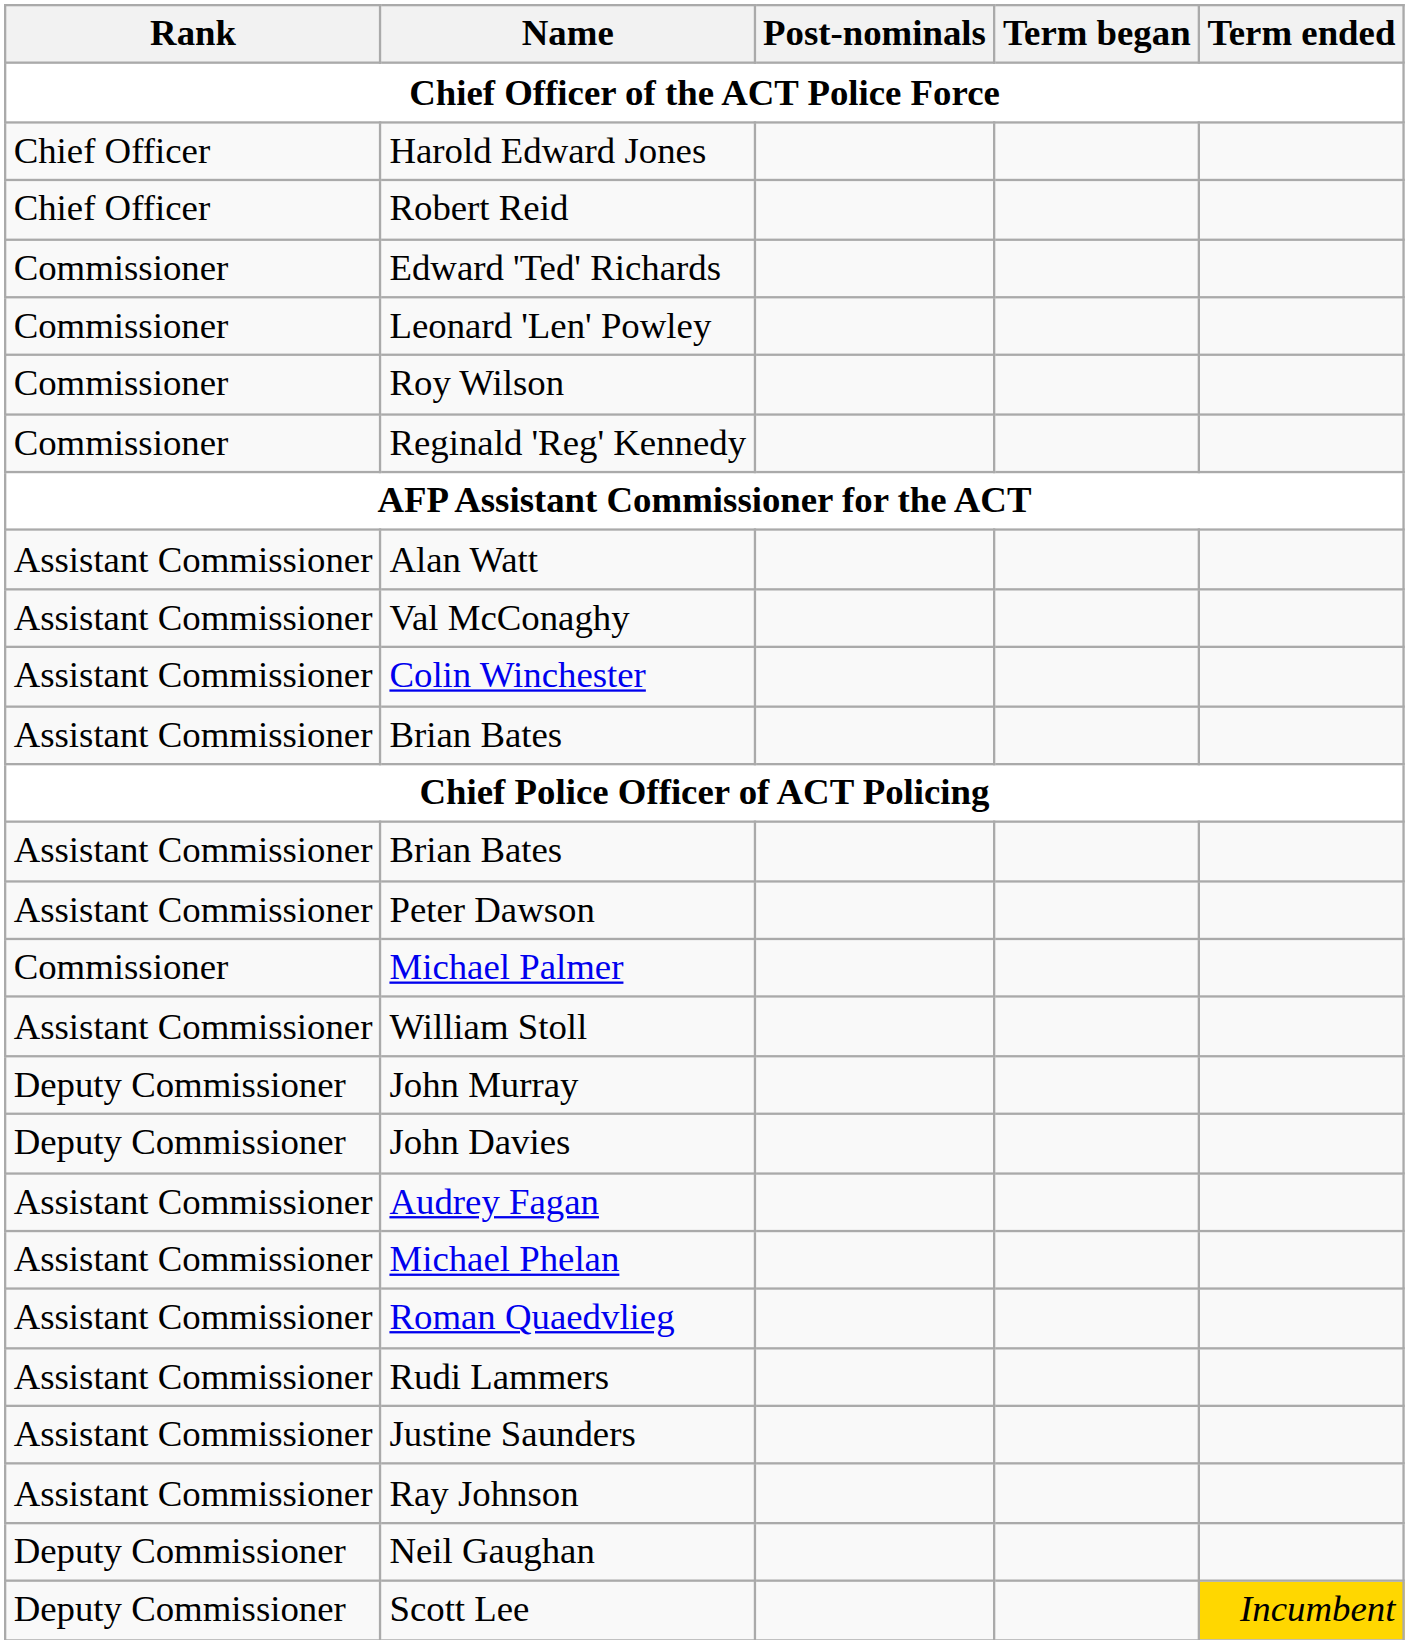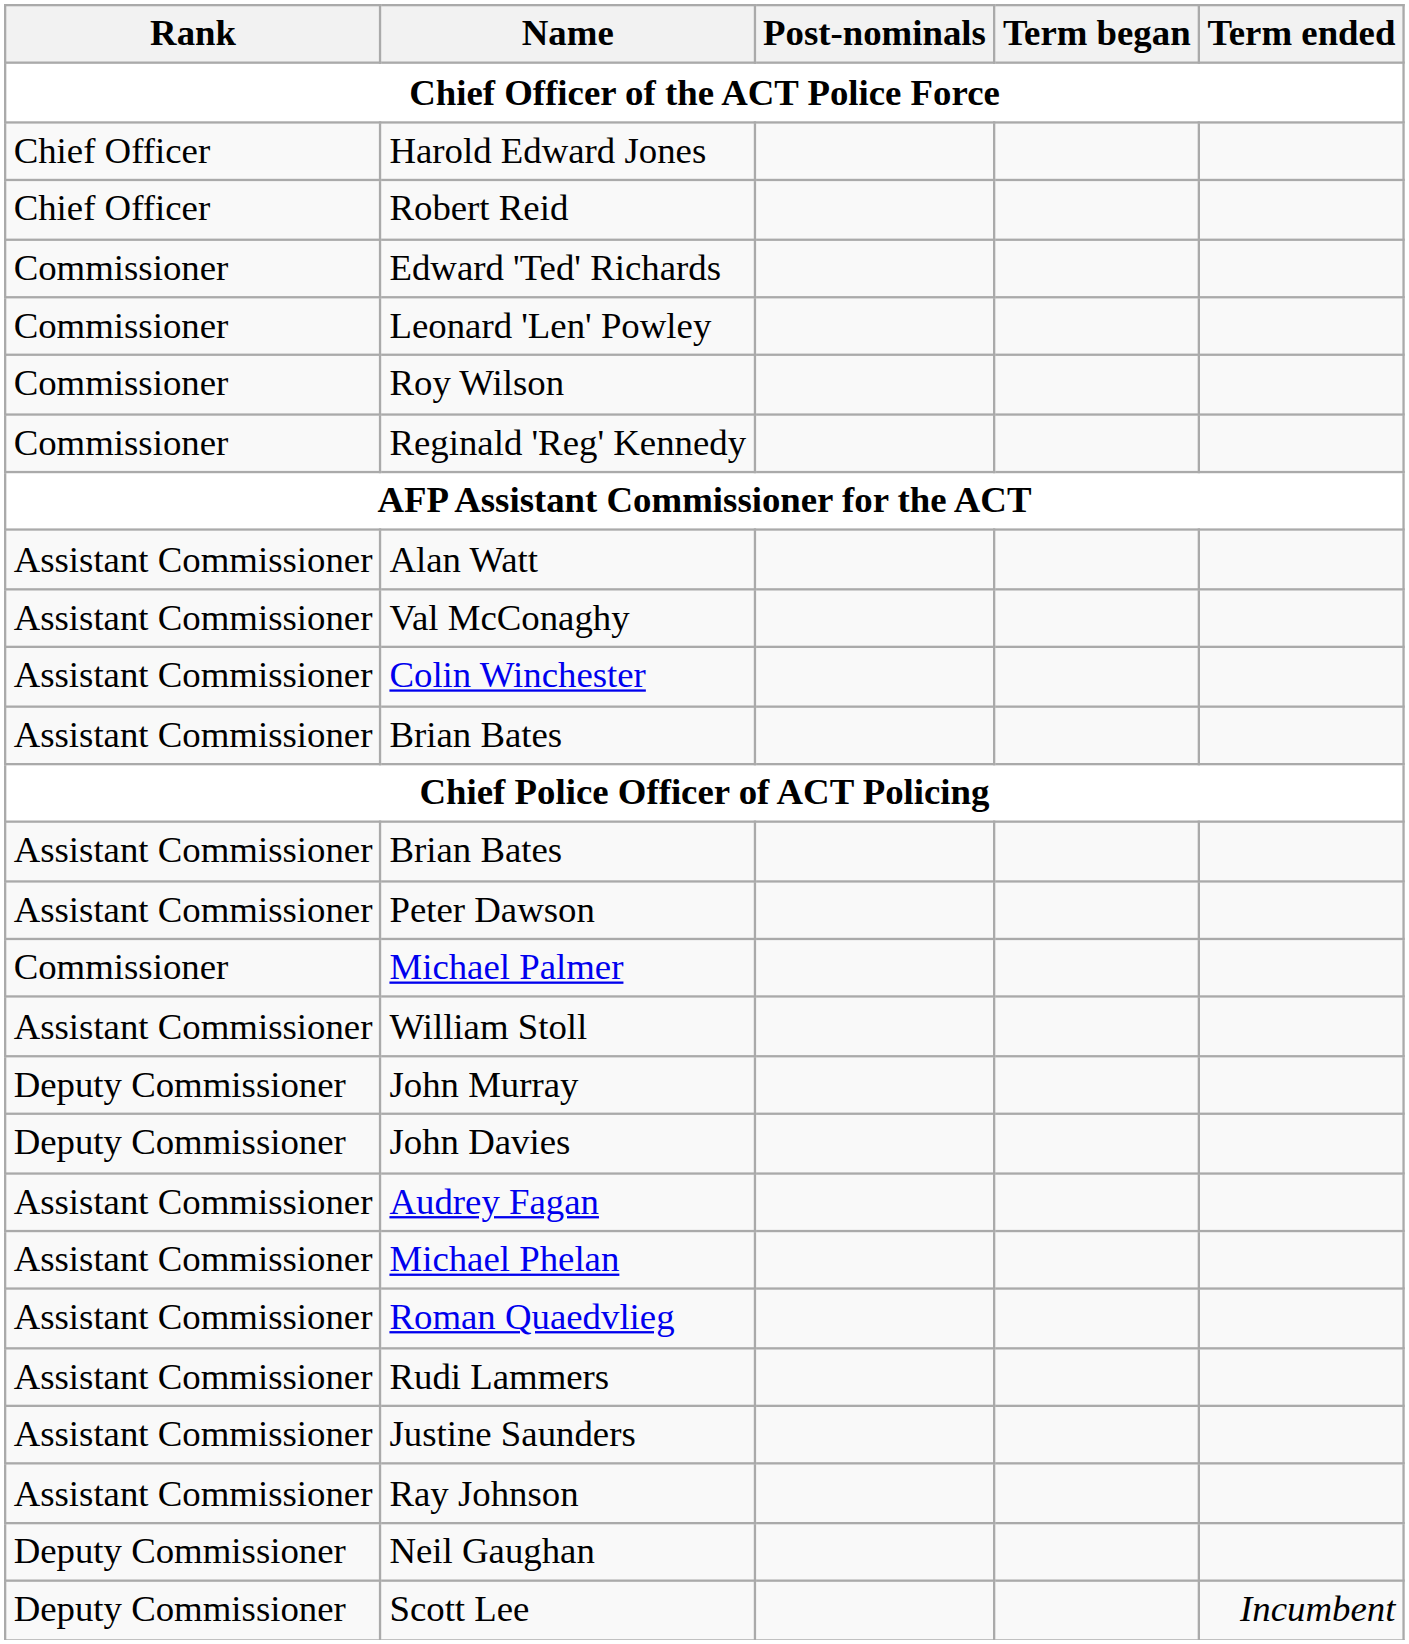(1318, 1609) gold background -> (1318, 1609) no background
